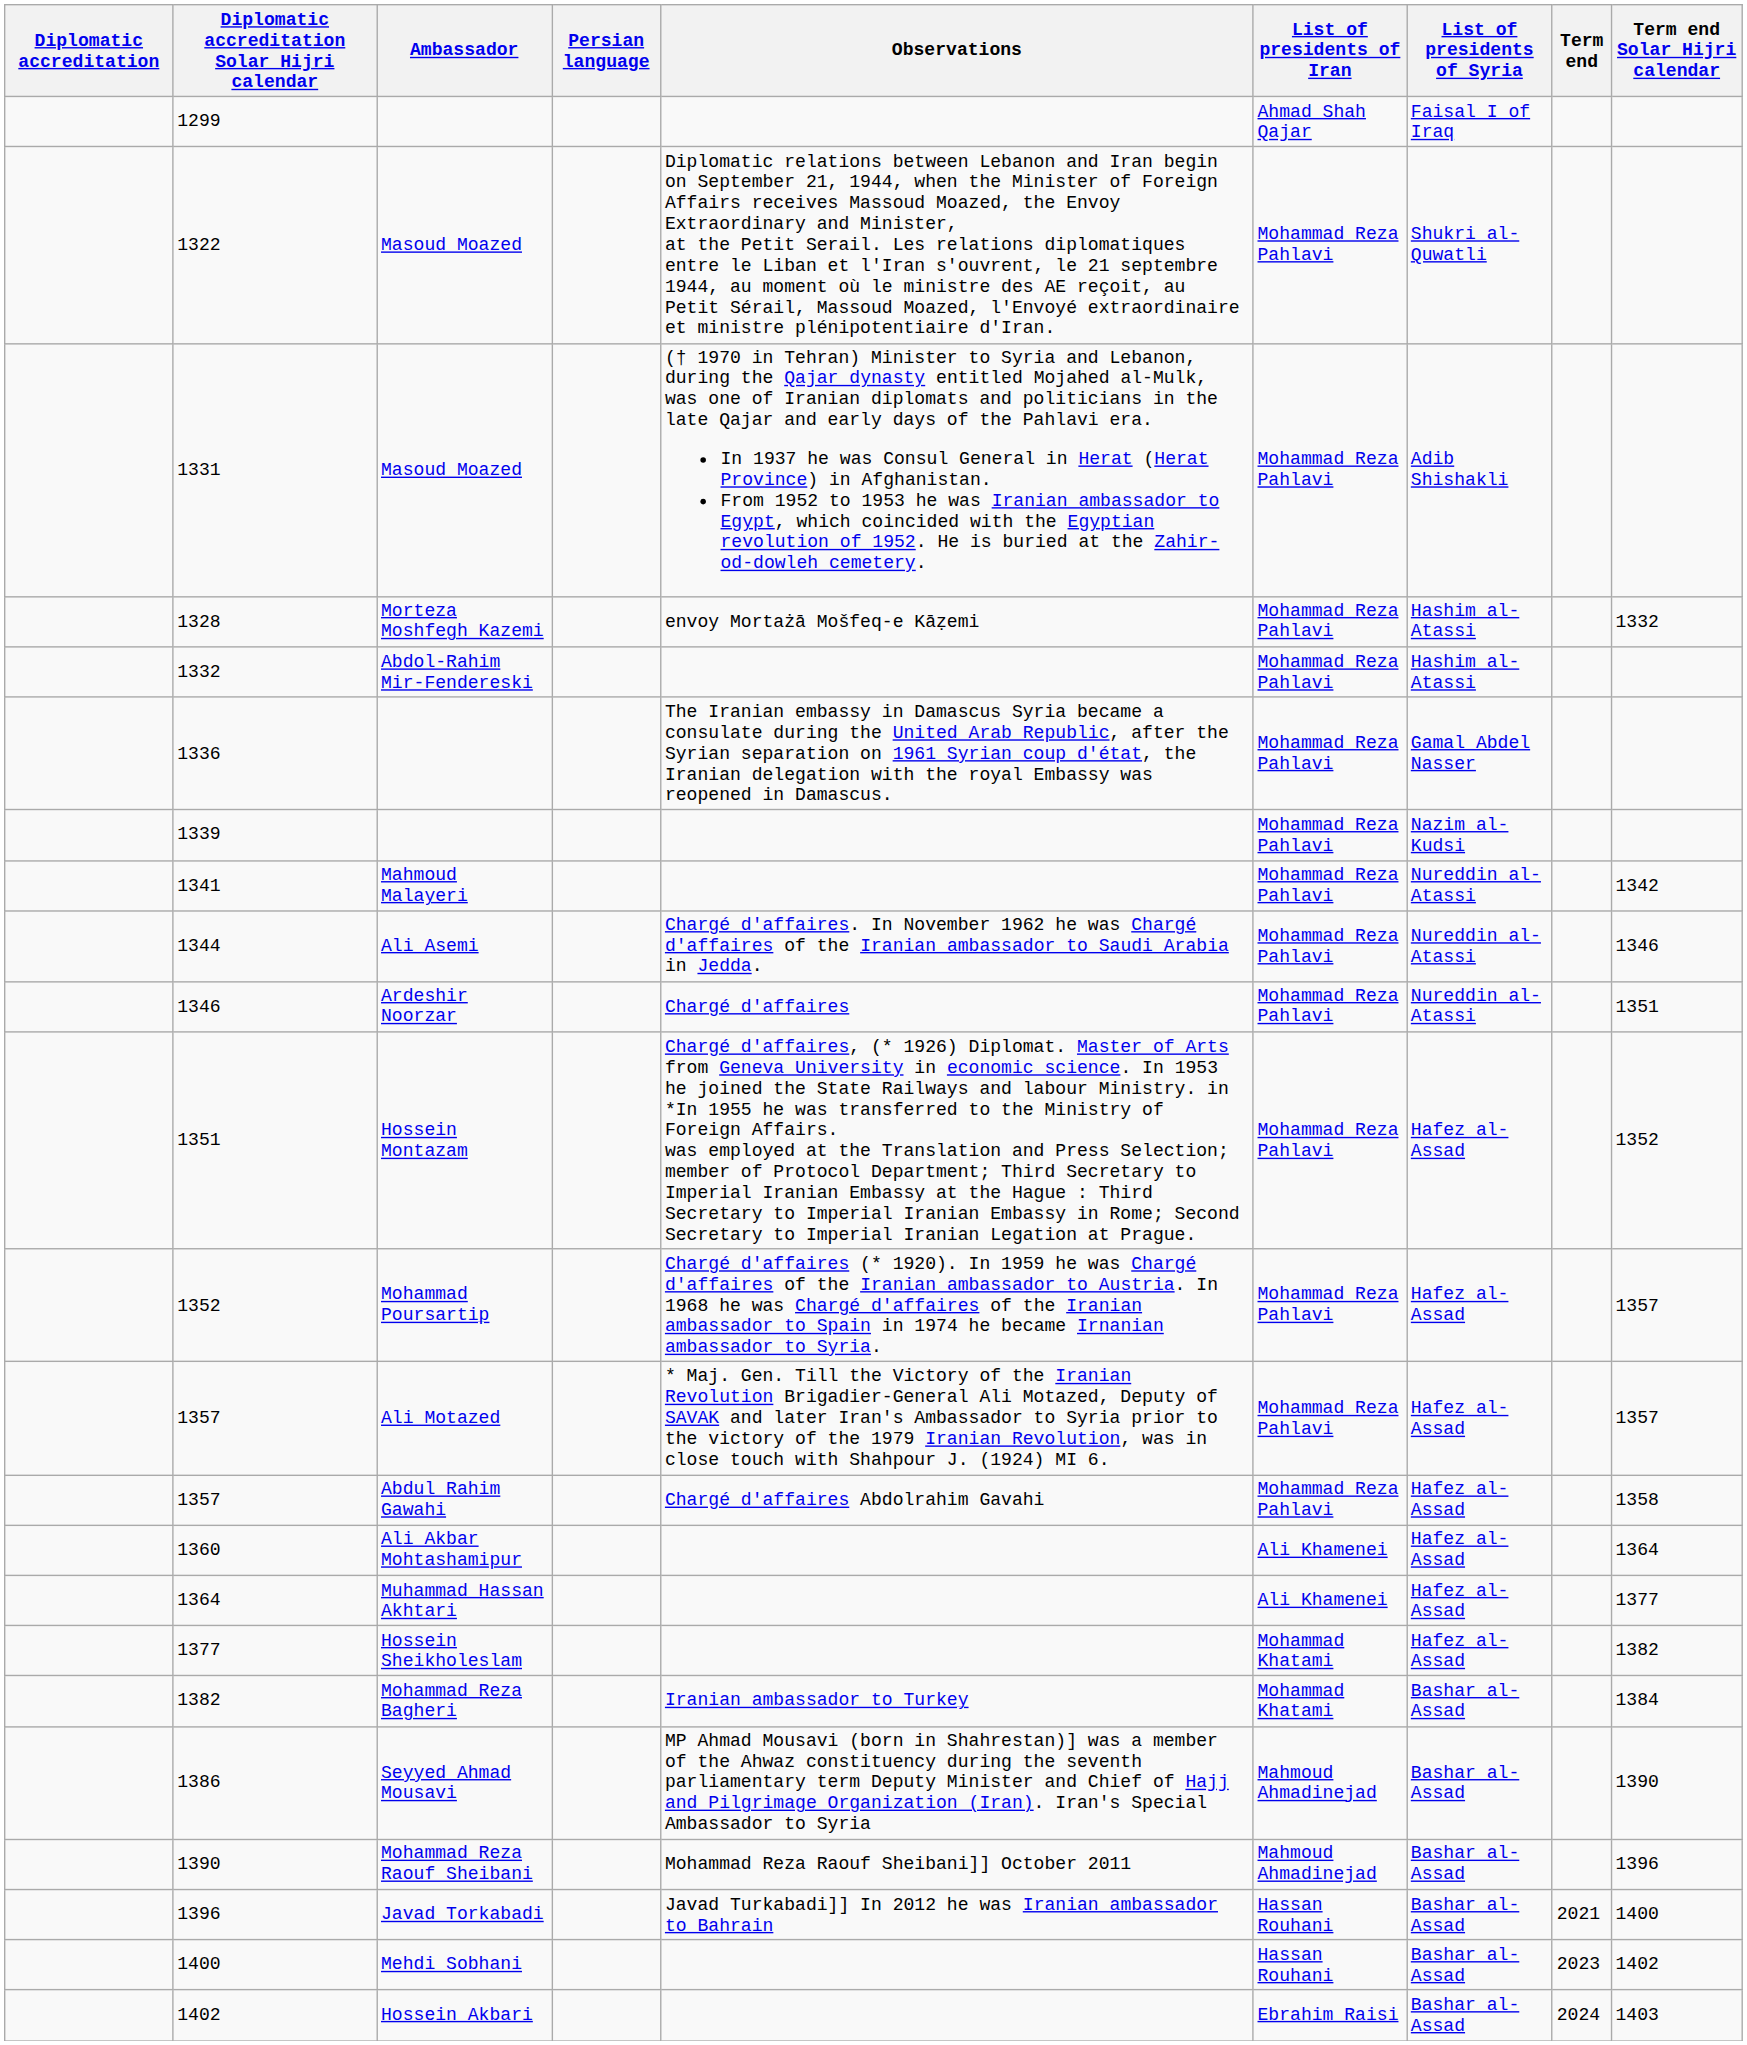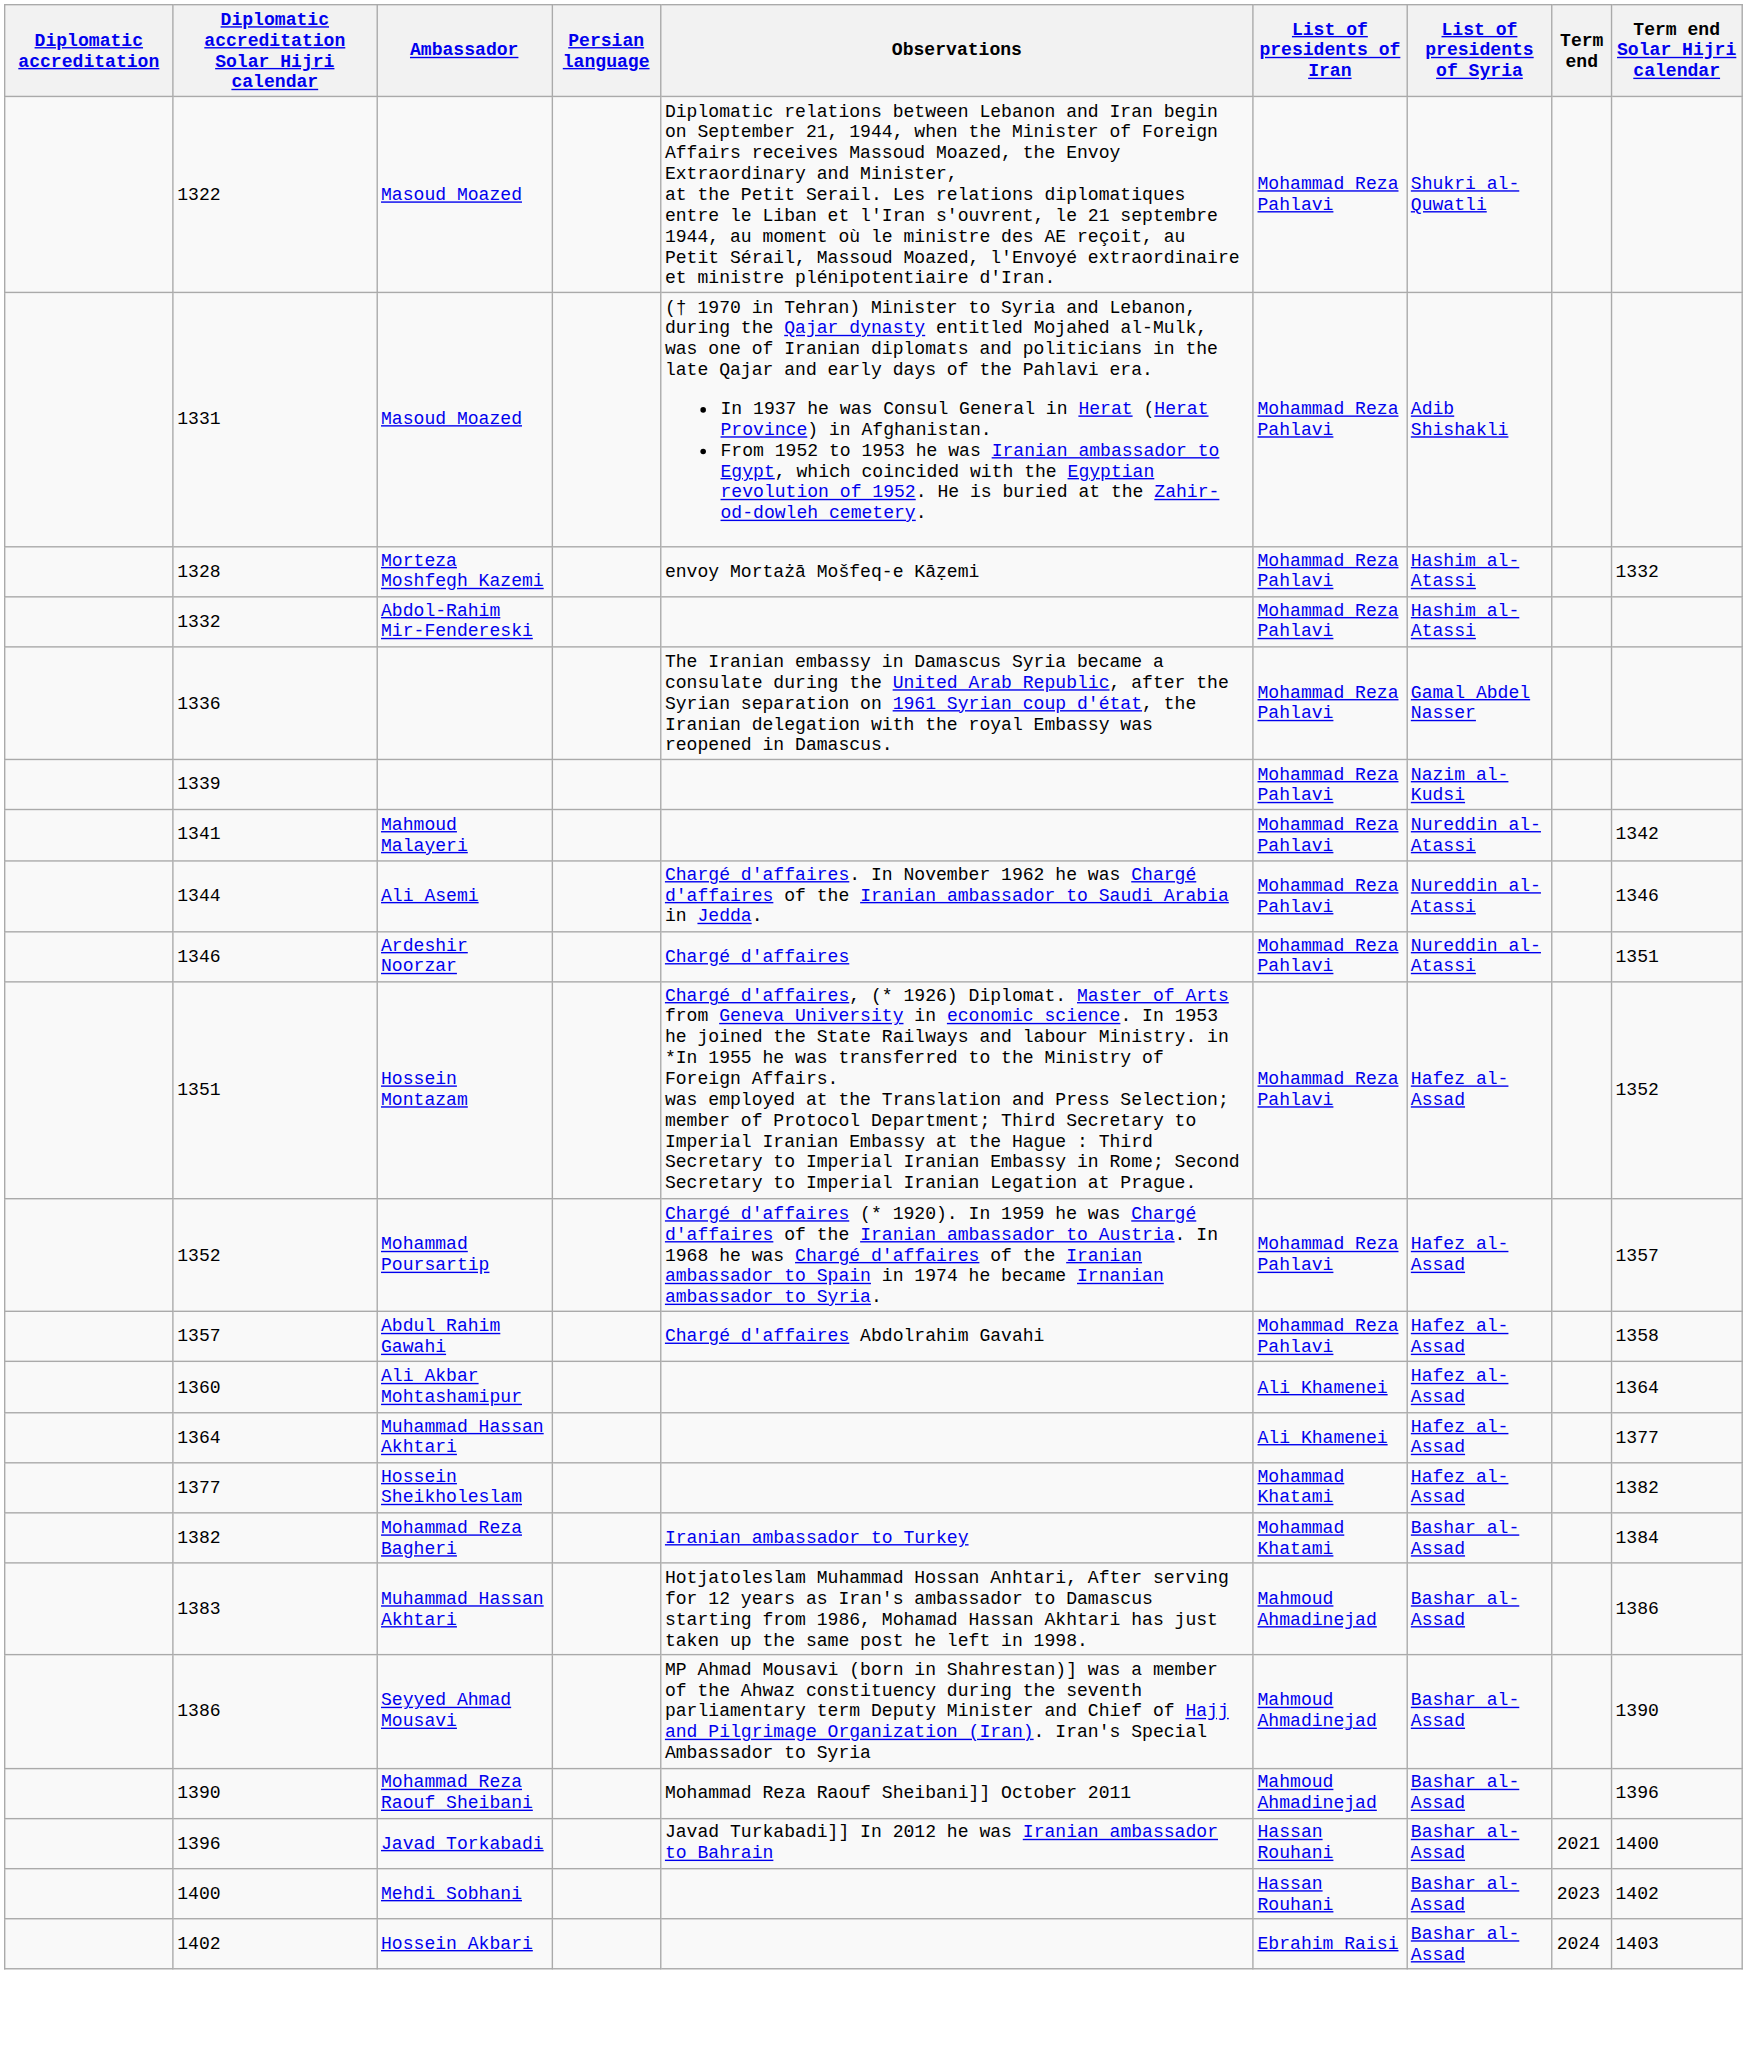- row: (199, 122)
- row: (199, 1418)
+ row: (199, 1609)
